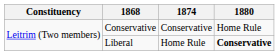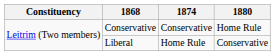(244, 43) bold -> (242, 43) normal
